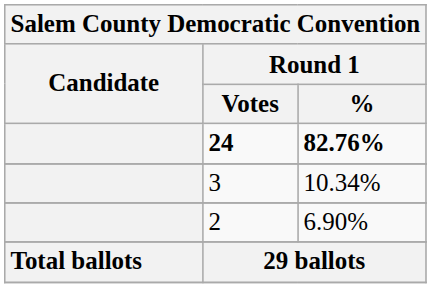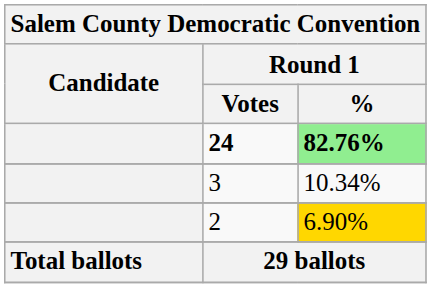(344, 143) no background -> (344, 143) lightgreen background
(336, 222) no background -> (336, 222) gold background
